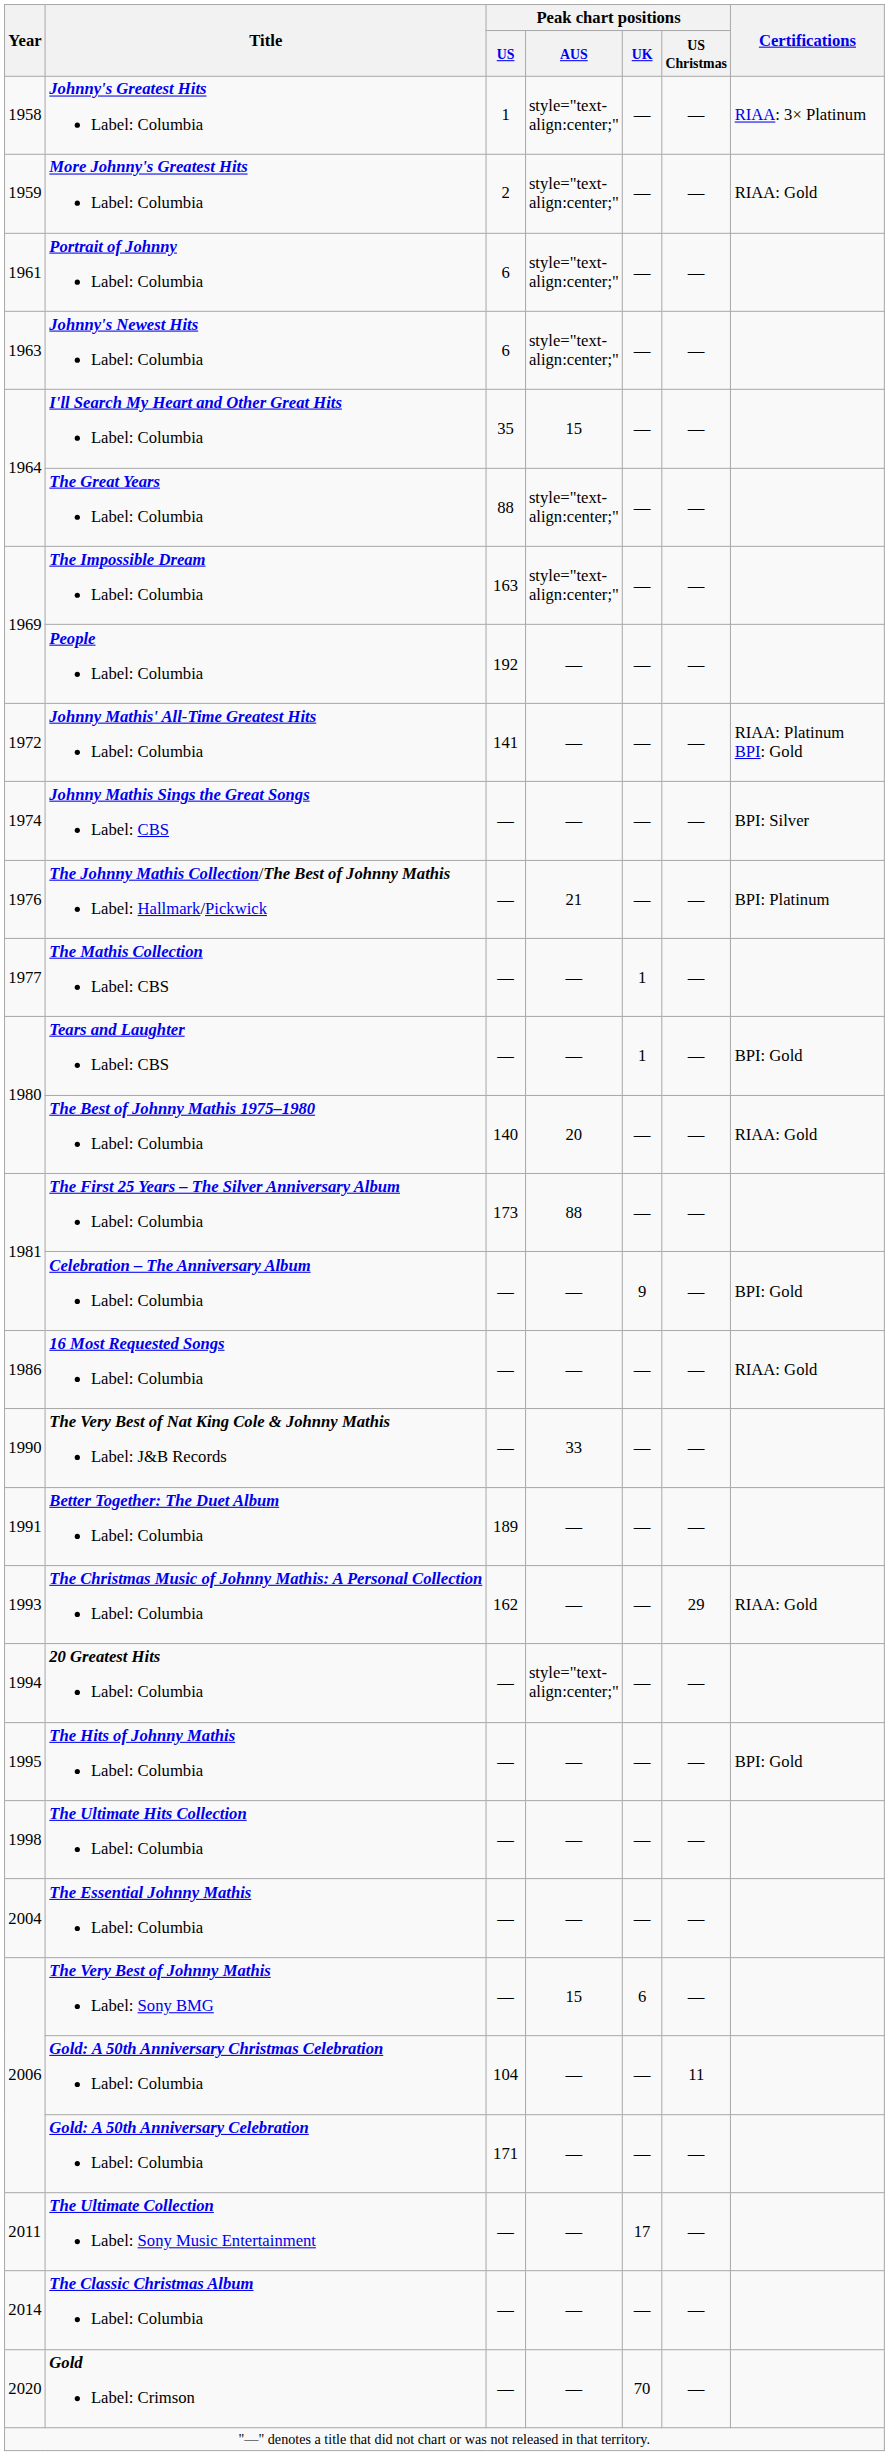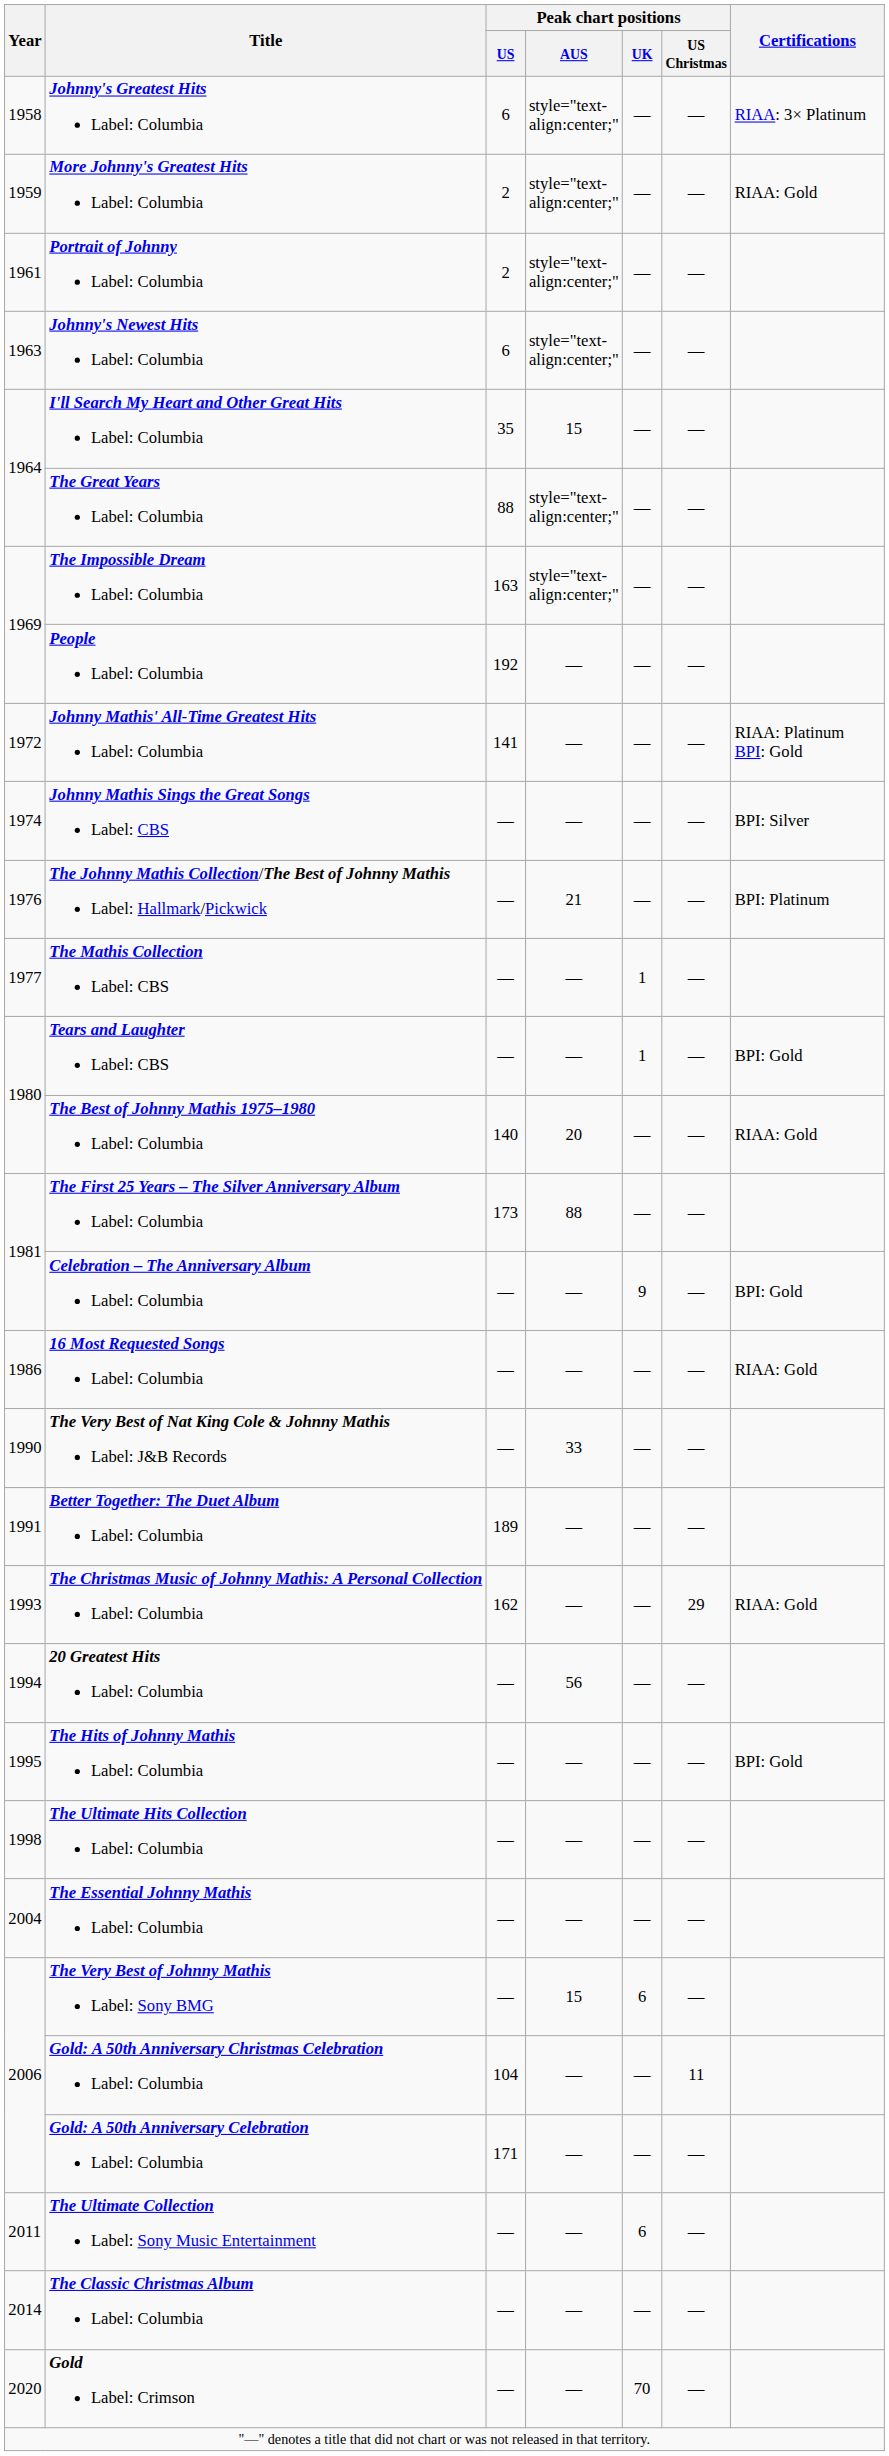(506, 115) 1 -> (506, 115) 6
(506, 271) 6 -> (506, 271) 2
(574, 1682) style="text-align:center;" -> (574, 1682) 56
(642, 2231) 17 -> (642, 2231) 6
